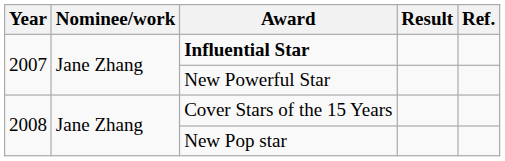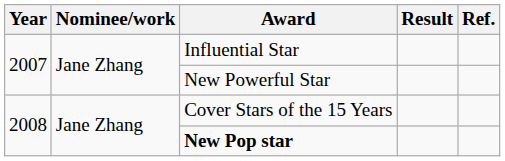(247, 49) bold -> (242, 49) normal
(235, 140) normal -> (239, 140) bold
